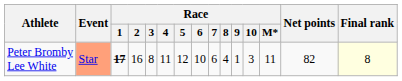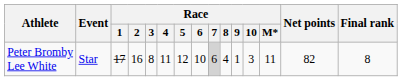(88, 59) lightsalmon background -> (88, 59) no background
(120, 59) bold -> (120, 59) normal
(214, 59) no background -> (214, 59) lightgrey background
(367, 59) lightyellow background -> (367, 59) no background
